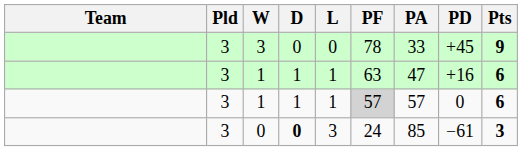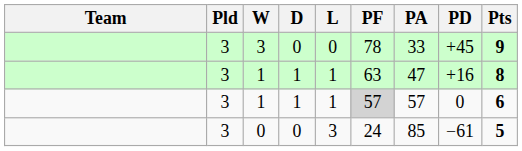(500, 74) 6 -> (500, 74) 8
(297, 131) bold -> (297, 131) normal
(500, 131) 3 -> (500, 131) 5
